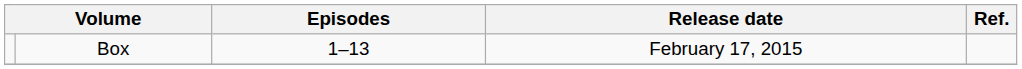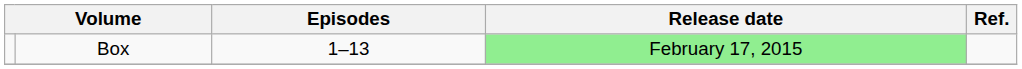(726, 49) no background -> (726, 49) lightgreen background
